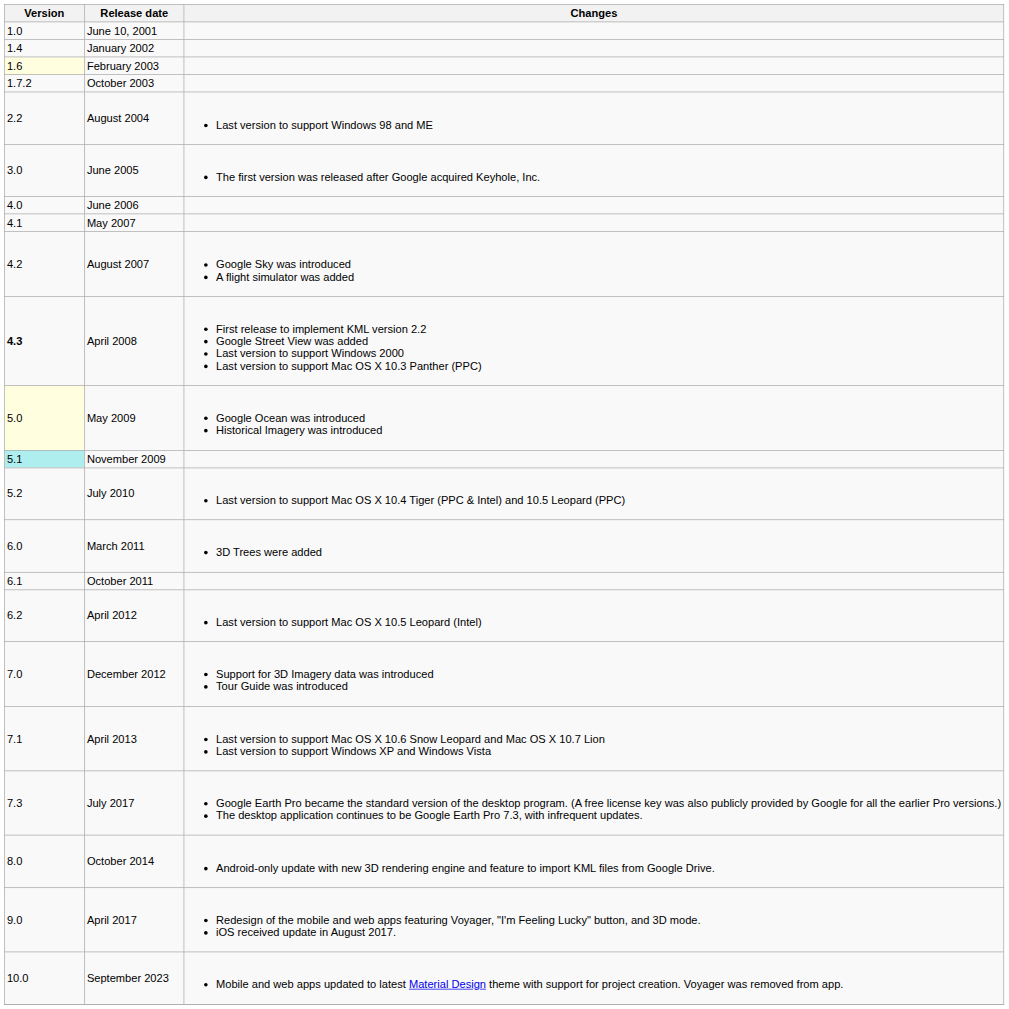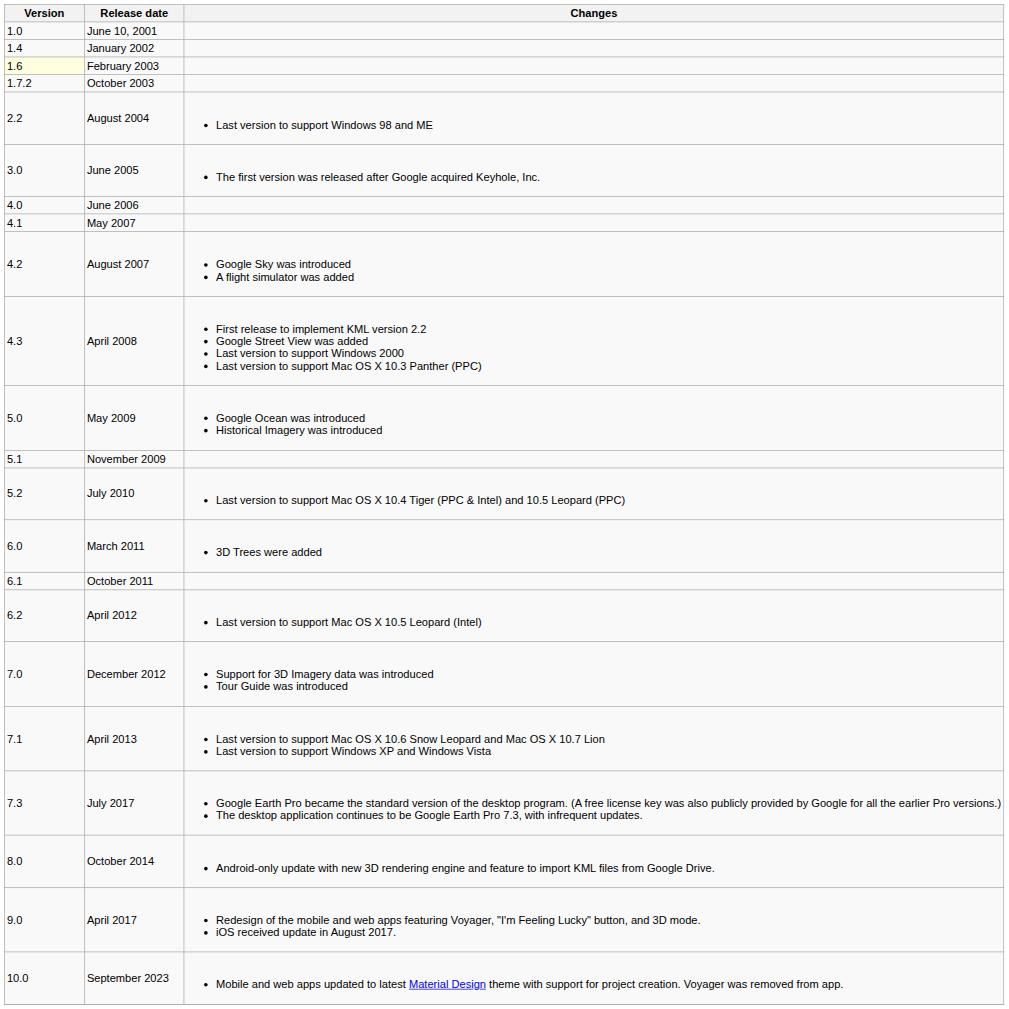(15, 341) bold -> (15, 341) normal
(15, 418) lightyellow background -> (15, 418) no background
(15, 459) paleturquoise background -> (15, 459) no background
